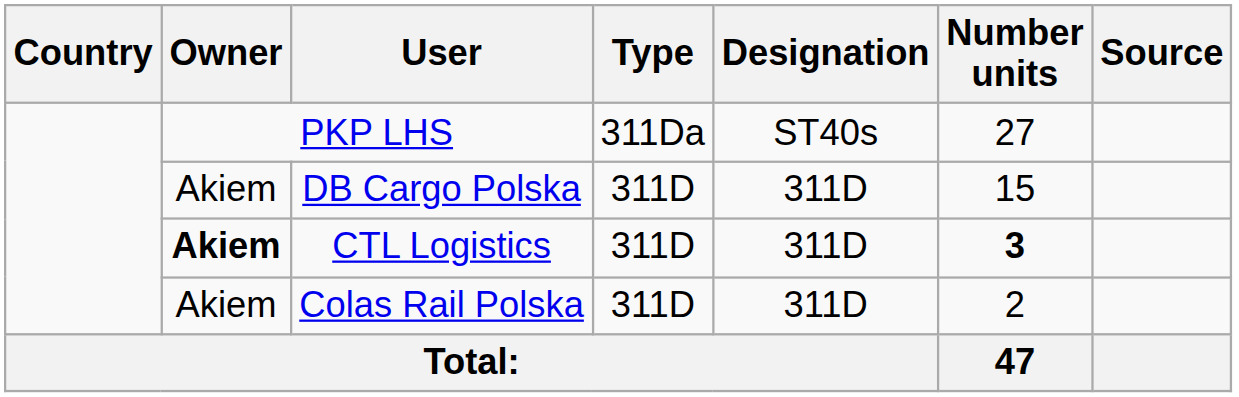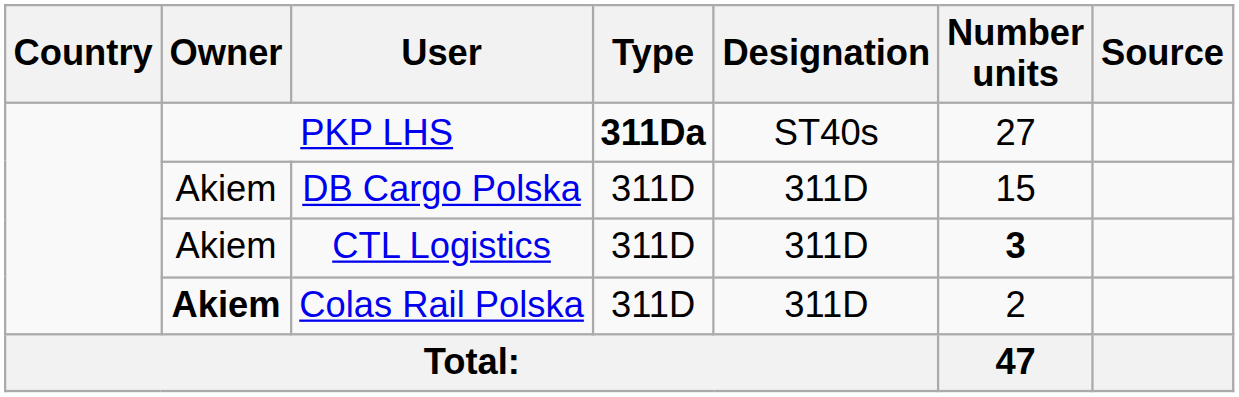(653, 131) normal -> (653, 131) bold
(226, 246) bold -> (226, 246) normal
(226, 304) normal -> (226, 304) bold
